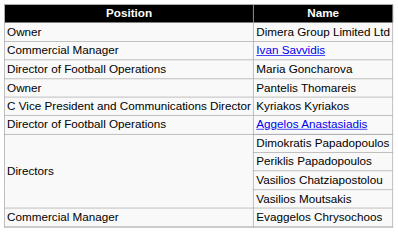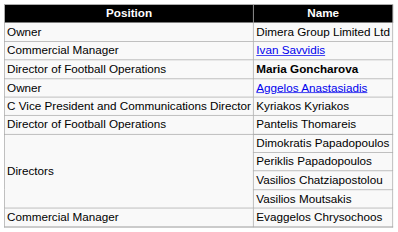(304, 69) normal -> (307, 69) bold
(306, 87) Pantelis Thomareis -> (312, 87) Aggelos Anastasiadis
(312, 124) Aggelos Anastasiadis -> (306, 124) Pantelis Thomareis
